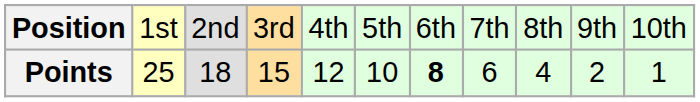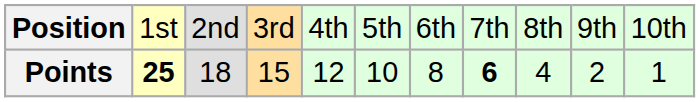(158, 73) normal -> (158, 73) bold
(436, 73) bold -> (436, 73) normal
(490, 73) normal -> (490, 73) bold
